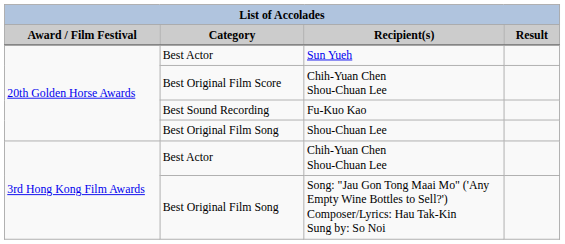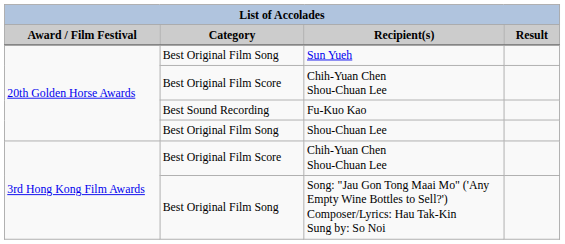(188, 55) Best Actor -> (221, 55) Best Original Film Song
(188, 158) Best Actor -> (222, 158) Best Original Film Score
